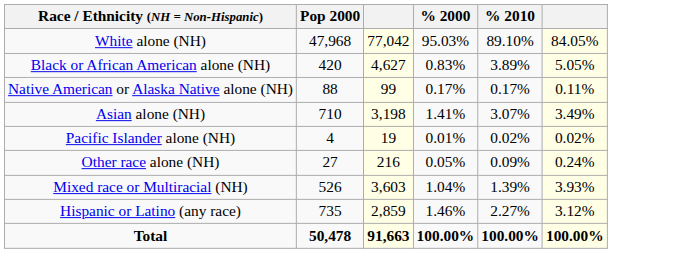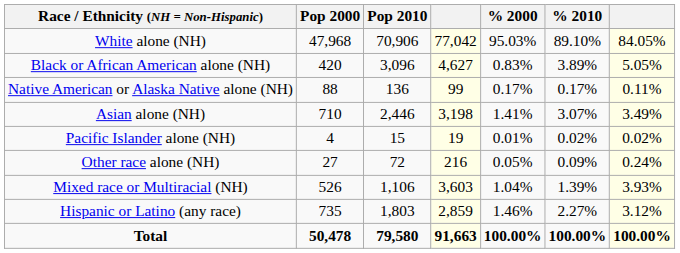+ column: (397, 16)
